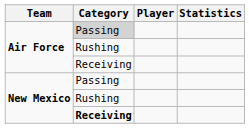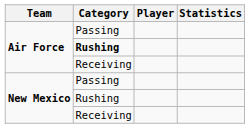(97, 30) lightgrey background -> (97, 30) no background
(97, 47) normal -> (97, 47) bold
(104, 115) bold -> (104, 115) normal
